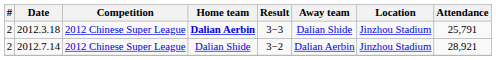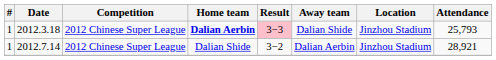(9, 30) 2 -> (9, 30) 1
(275, 30) no background -> (275, 30) pink background
(462, 30) 25,791 -> (462, 30) 25,793
(9, 47) 2 -> (9, 47) 1
